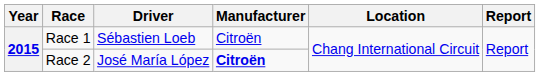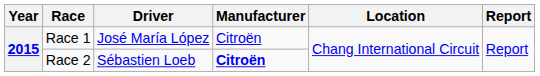(146, 38) Sébastien Loeb -> (153, 38) José María López
(153, 61) José María López -> (146, 61) Sébastien Loeb
